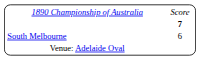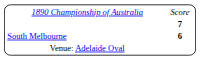(180, 36) normal -> (180, 36) bold
